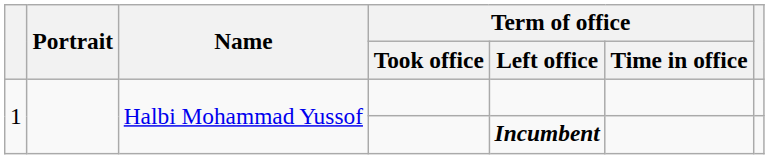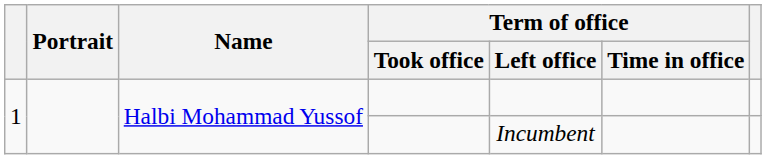(547, 134) bold -> (545, 134) normal
